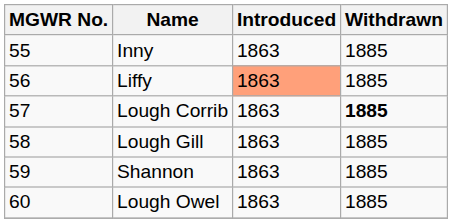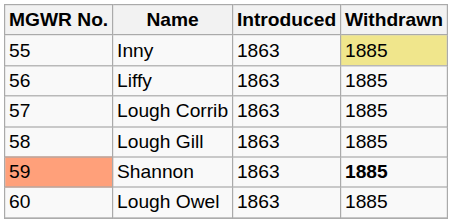(366, 50) no background -> (366, 50) khaki background
(258, 80) lightsalmon background -> (258, 80) no background
(366, 111) bold -> (366, 111) normal
(20, 171) no background -> (20, 171) lightsalmon background
(366, 171) normal -> (366, 171) bold
